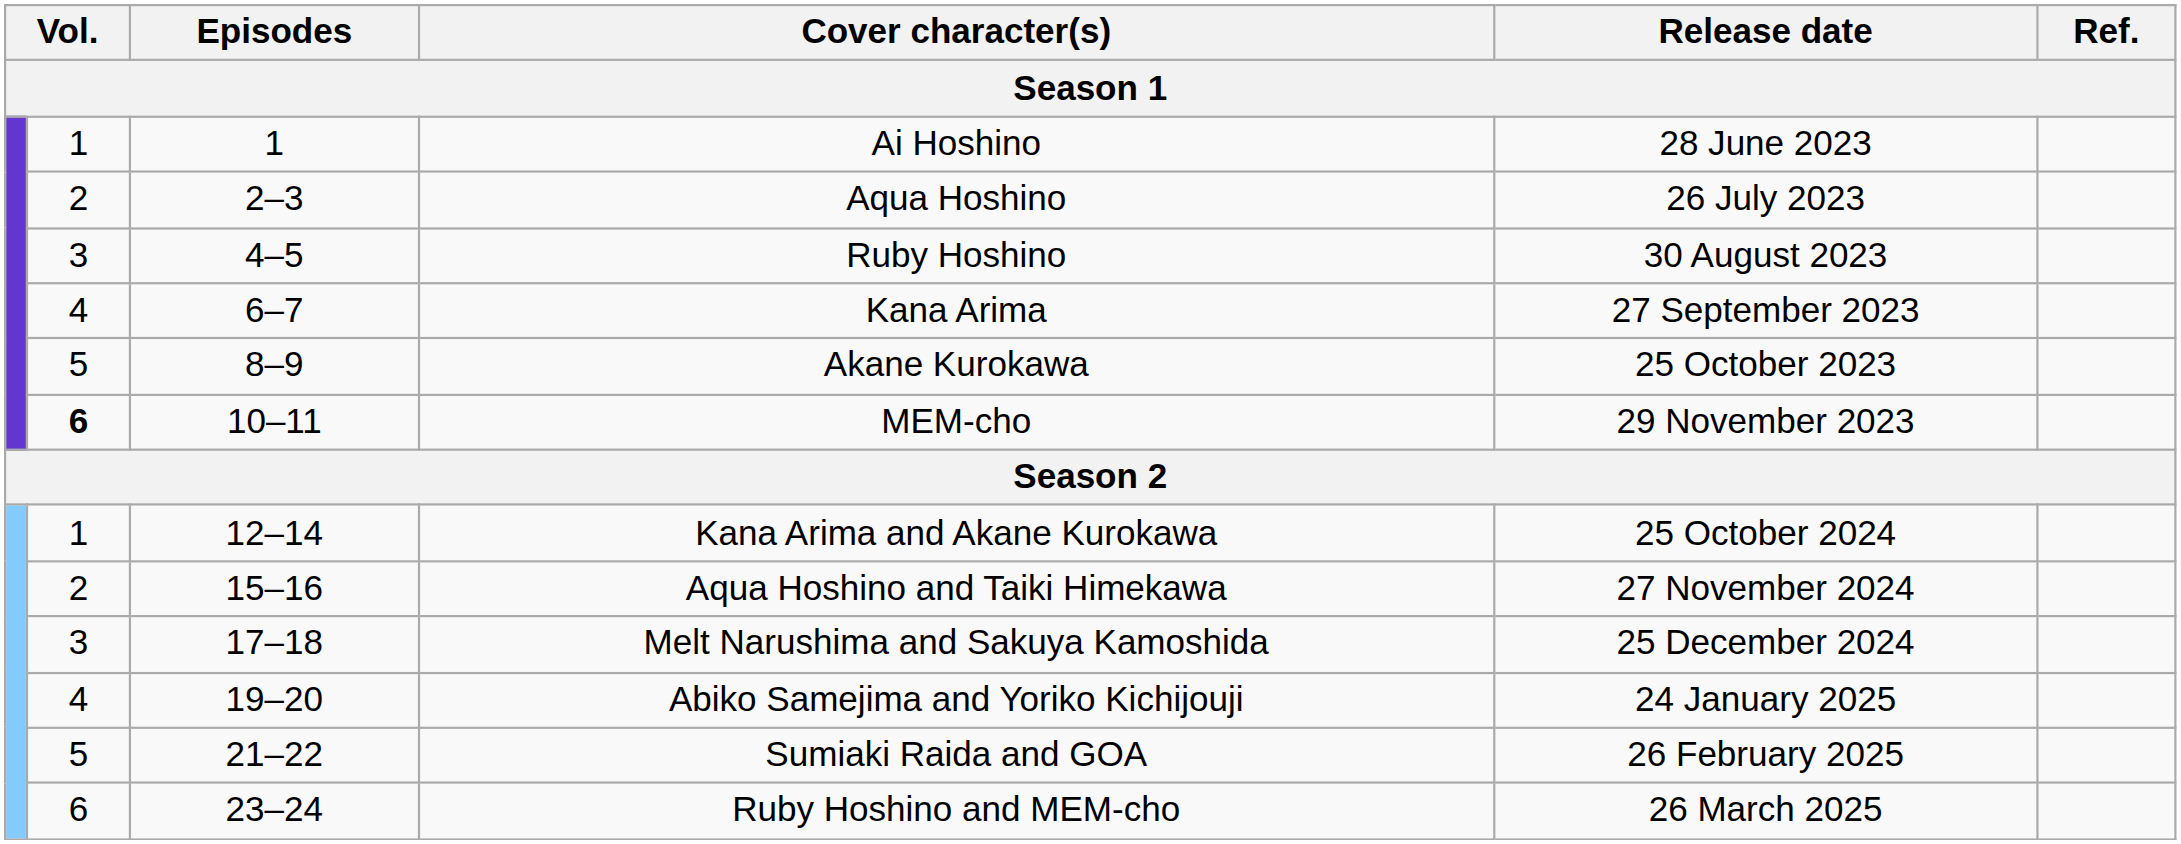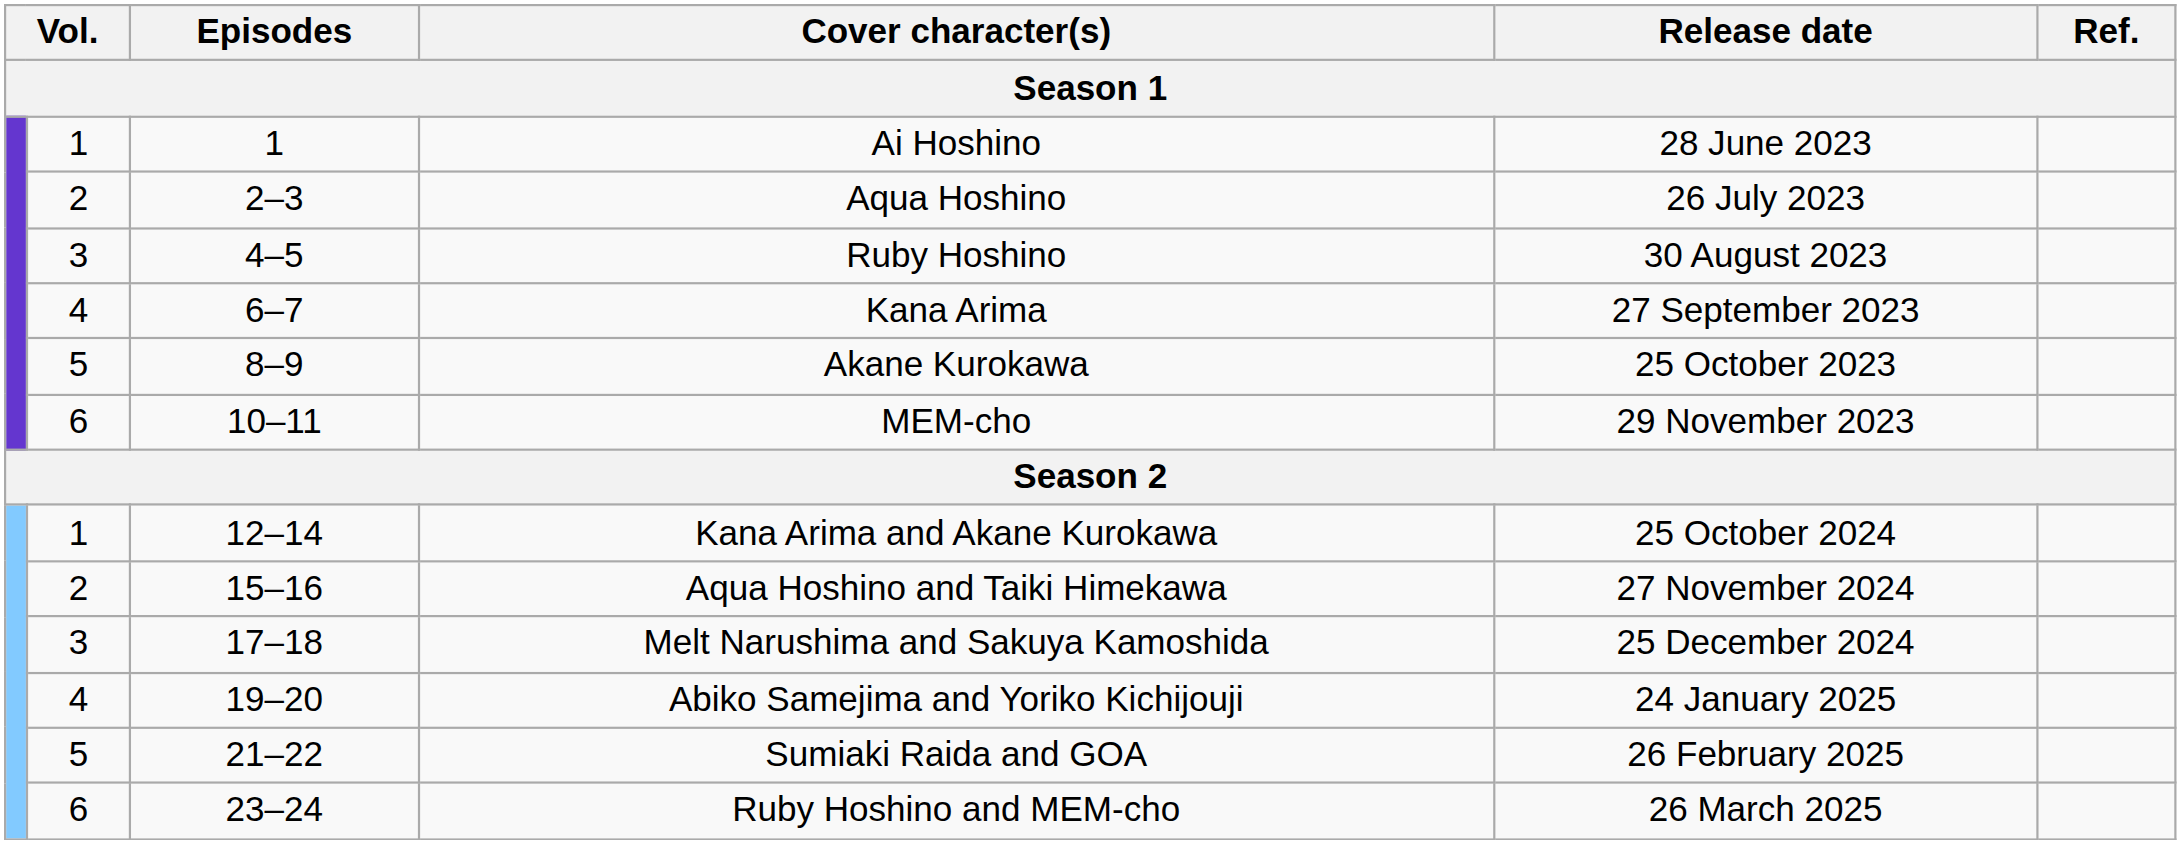(78, 421) bold -> (78, 421) normal
